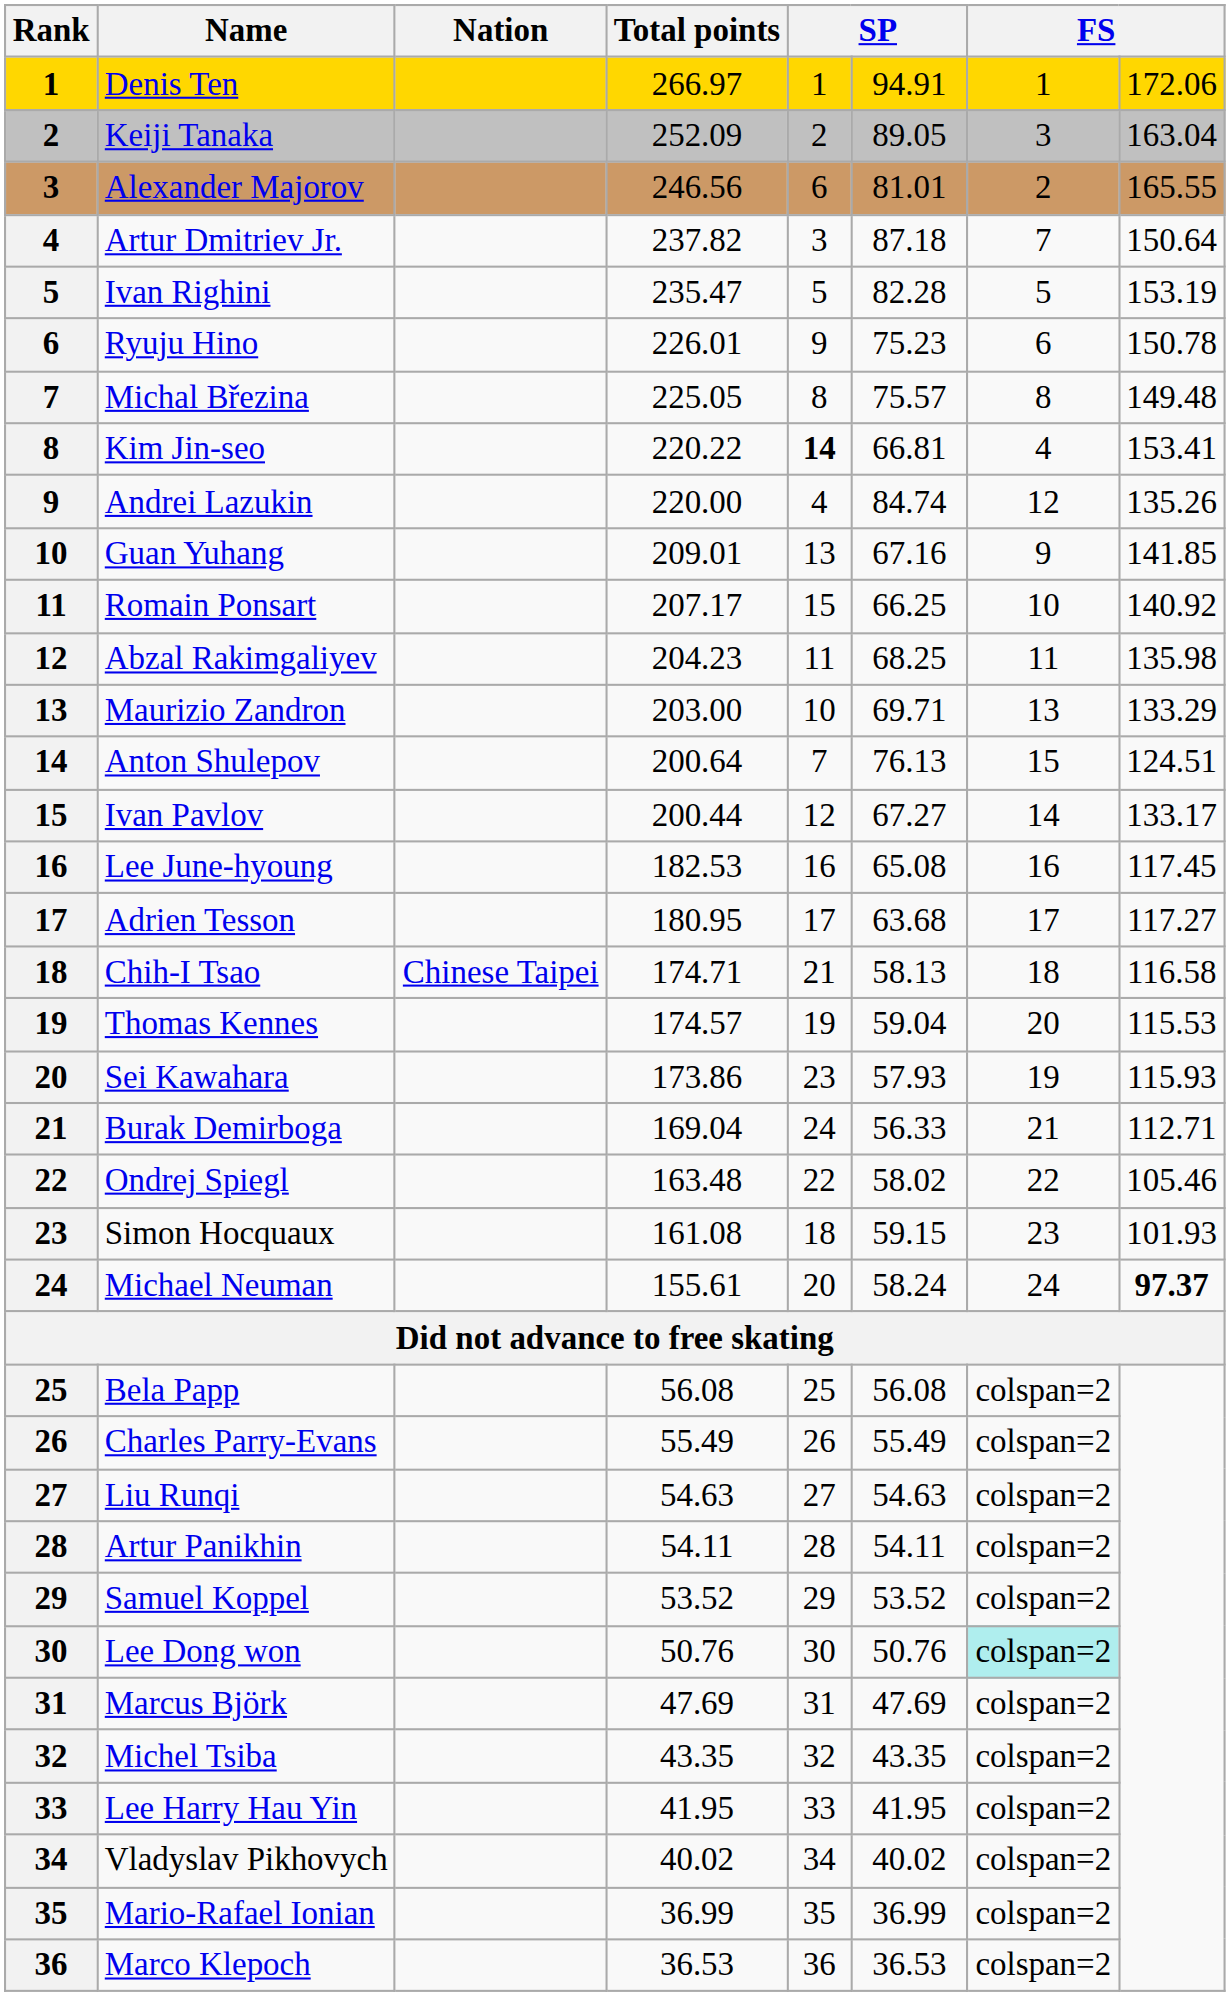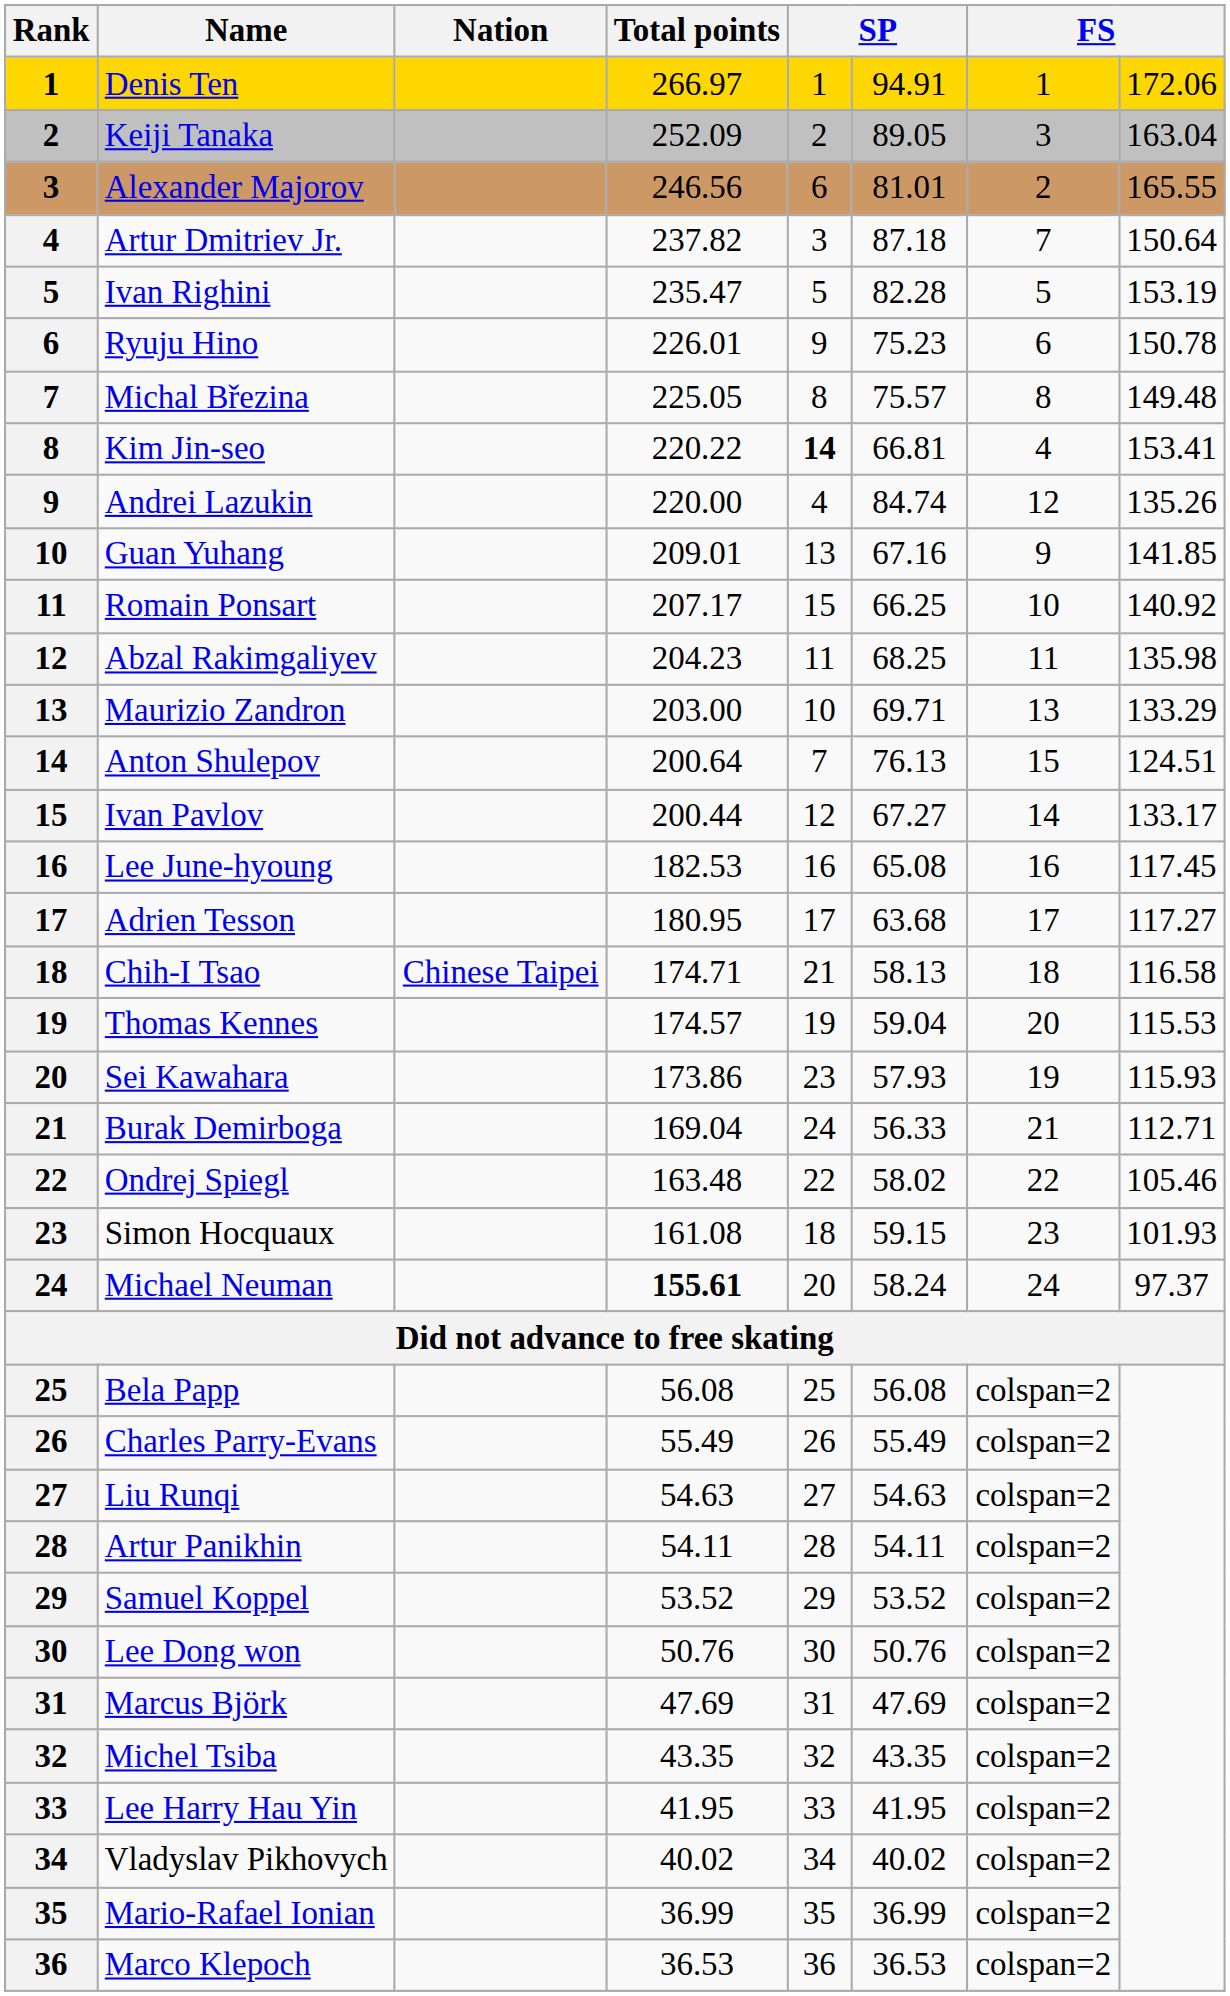(697, 1285) normal -> (697, 1285) bold
(1172, 1285) bold -> (1172, 1285) normal
(1043, 1651) paleturquoise background -> (1043, 1651) no background
